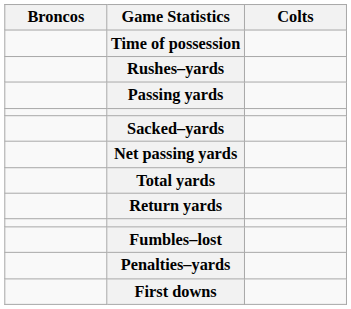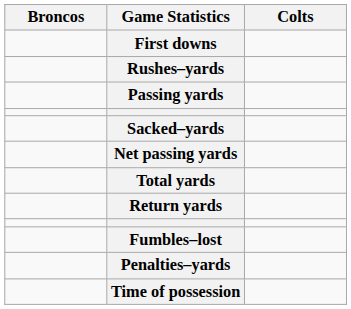rows swapped: (56, 291) <-> (56, 43)
